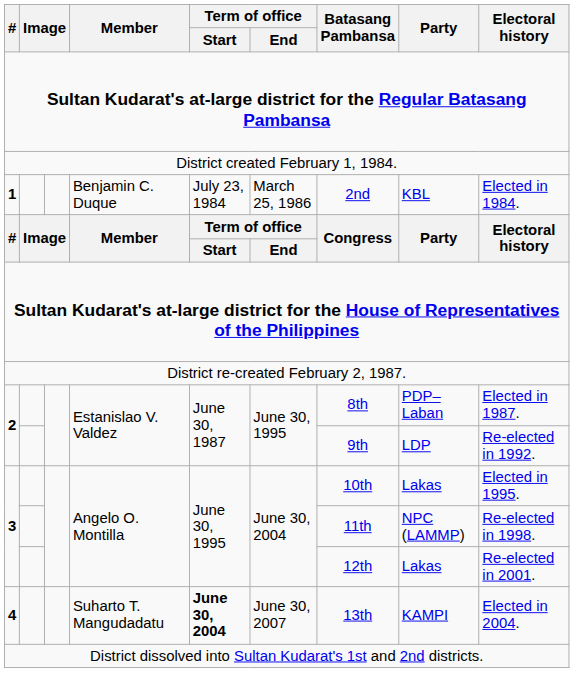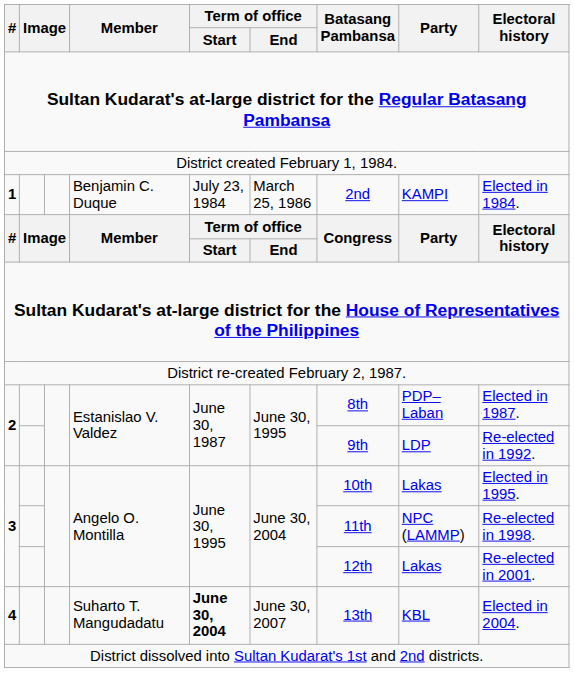(416, 194) KBL -> (425, 194) KAMPI
(425, 615) KAMPI -> (416, 615) KBL
